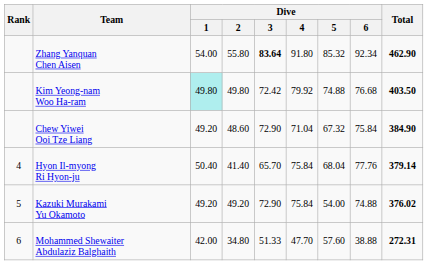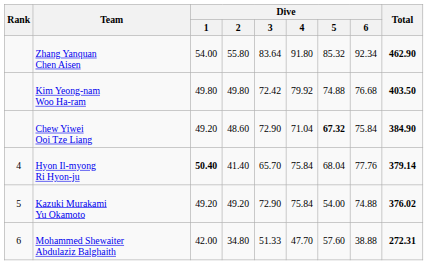(270, 54) bold -> (270, 54) normal
(206, 91) paleturquoise background -> (206, 91) no background
(334, 129) normal -> (334, 129) bold
(206, 166) normal -> (206, 166) bold
